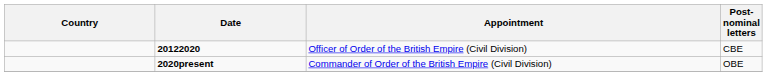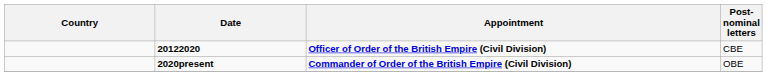(418, 48) normal -> (427, 48) bold
(430, 64) normal -> (440, 64) bold
